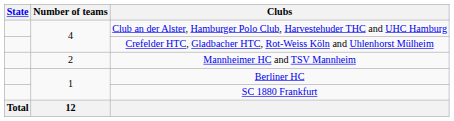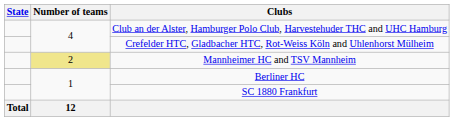(70, 60) no background -> (70, 60) khaki background
